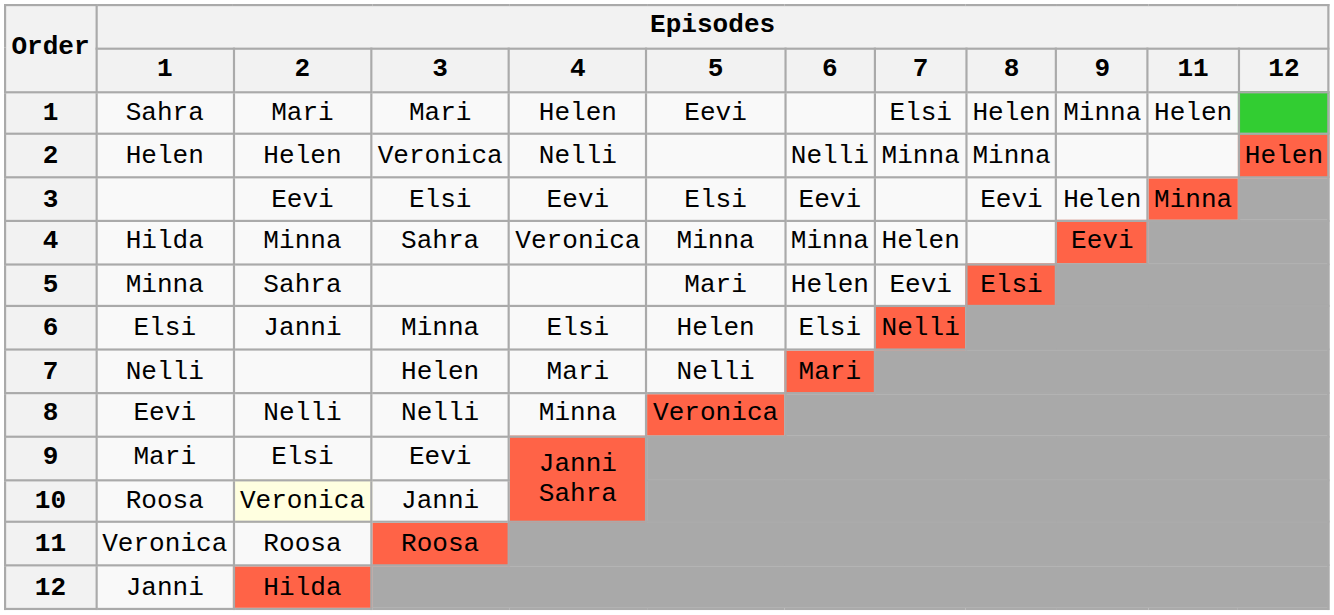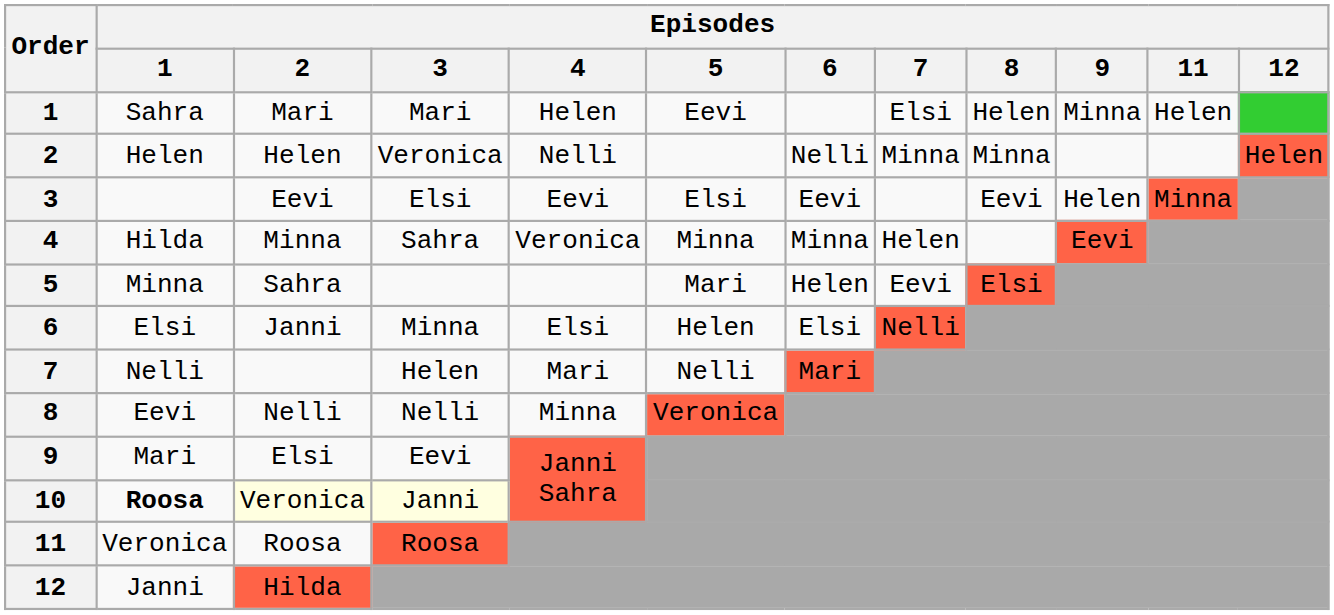(165, 501) normal -> (165, 501) bold
(440, 501) no background -> (440, 501) lightyellow background
